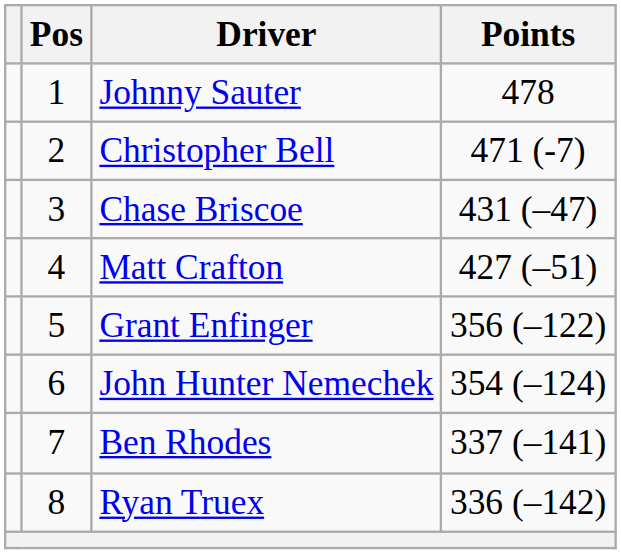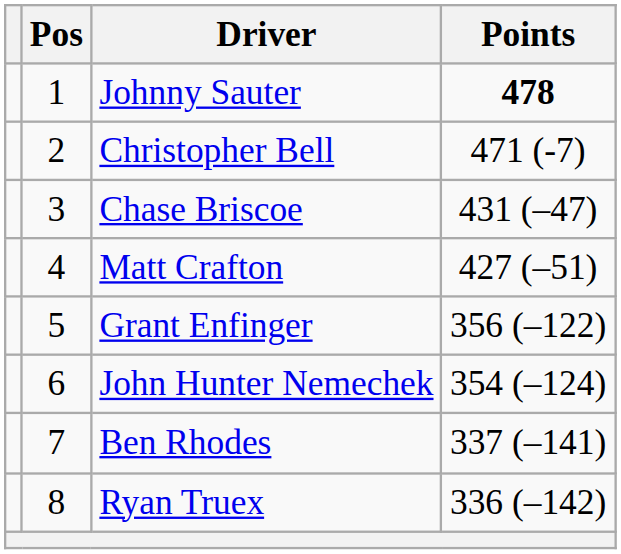(528, 92) normal -> (528, 92) bold
